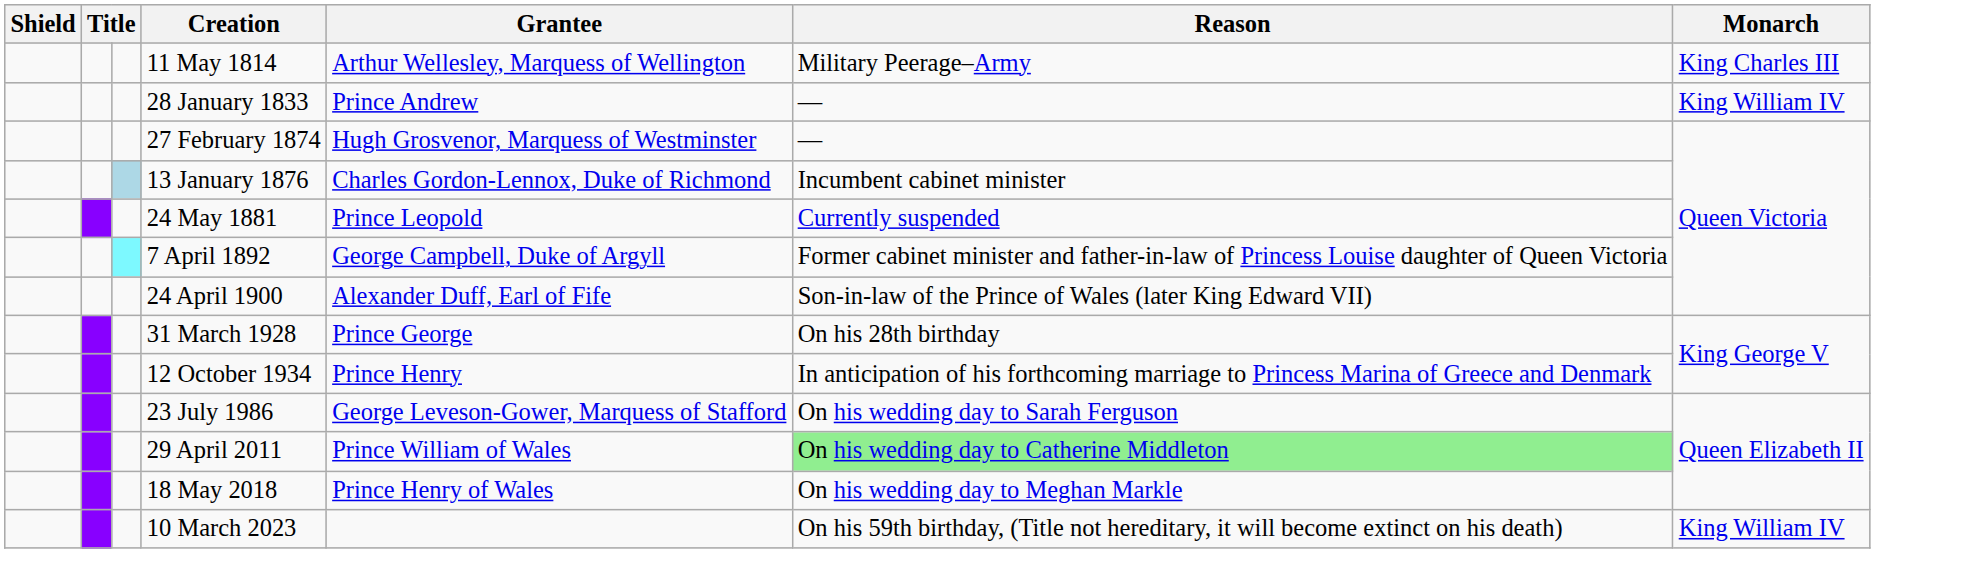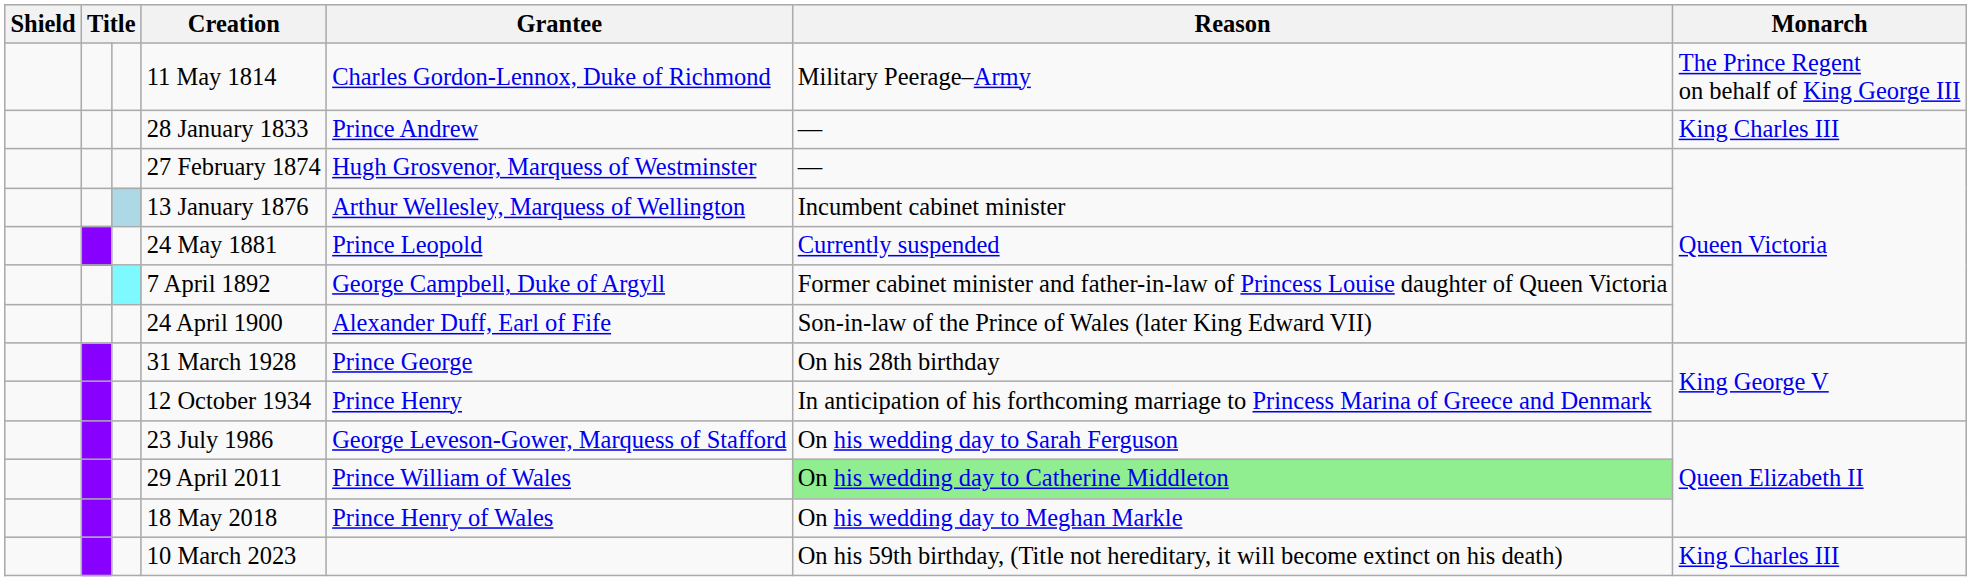(539, 62) Arthur Wellesley, Marquess of Wellington -> (551, 76) Charles Gordon-Lennox, Duke of Richmond
(1759, 62) King Charles III -> (1820, 76) The Prince Regent on behalf of King George III
(1762, 101) King William IV -> (1759, 129) King Charles III
(551, 179) Charles Gordon-Lennox, Duke of Richmond -> (539, 206) Arthur Wellesley, Marquess of Wellington
(1762, 528) King William IV -> (1759, 556) King Charles III
